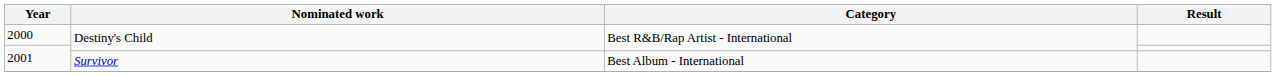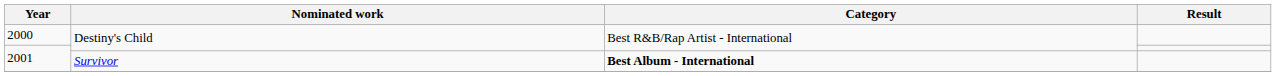(676, 61) normal -> (681, 61) bold
